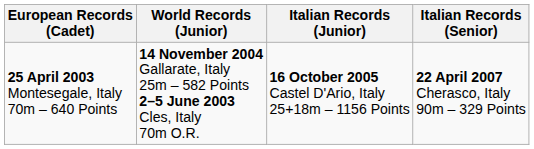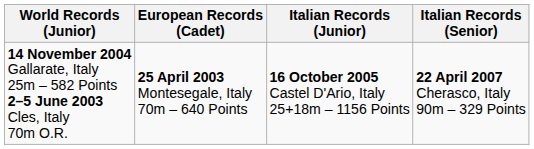columns swapped: (201, 23) <-> (70, 23)
